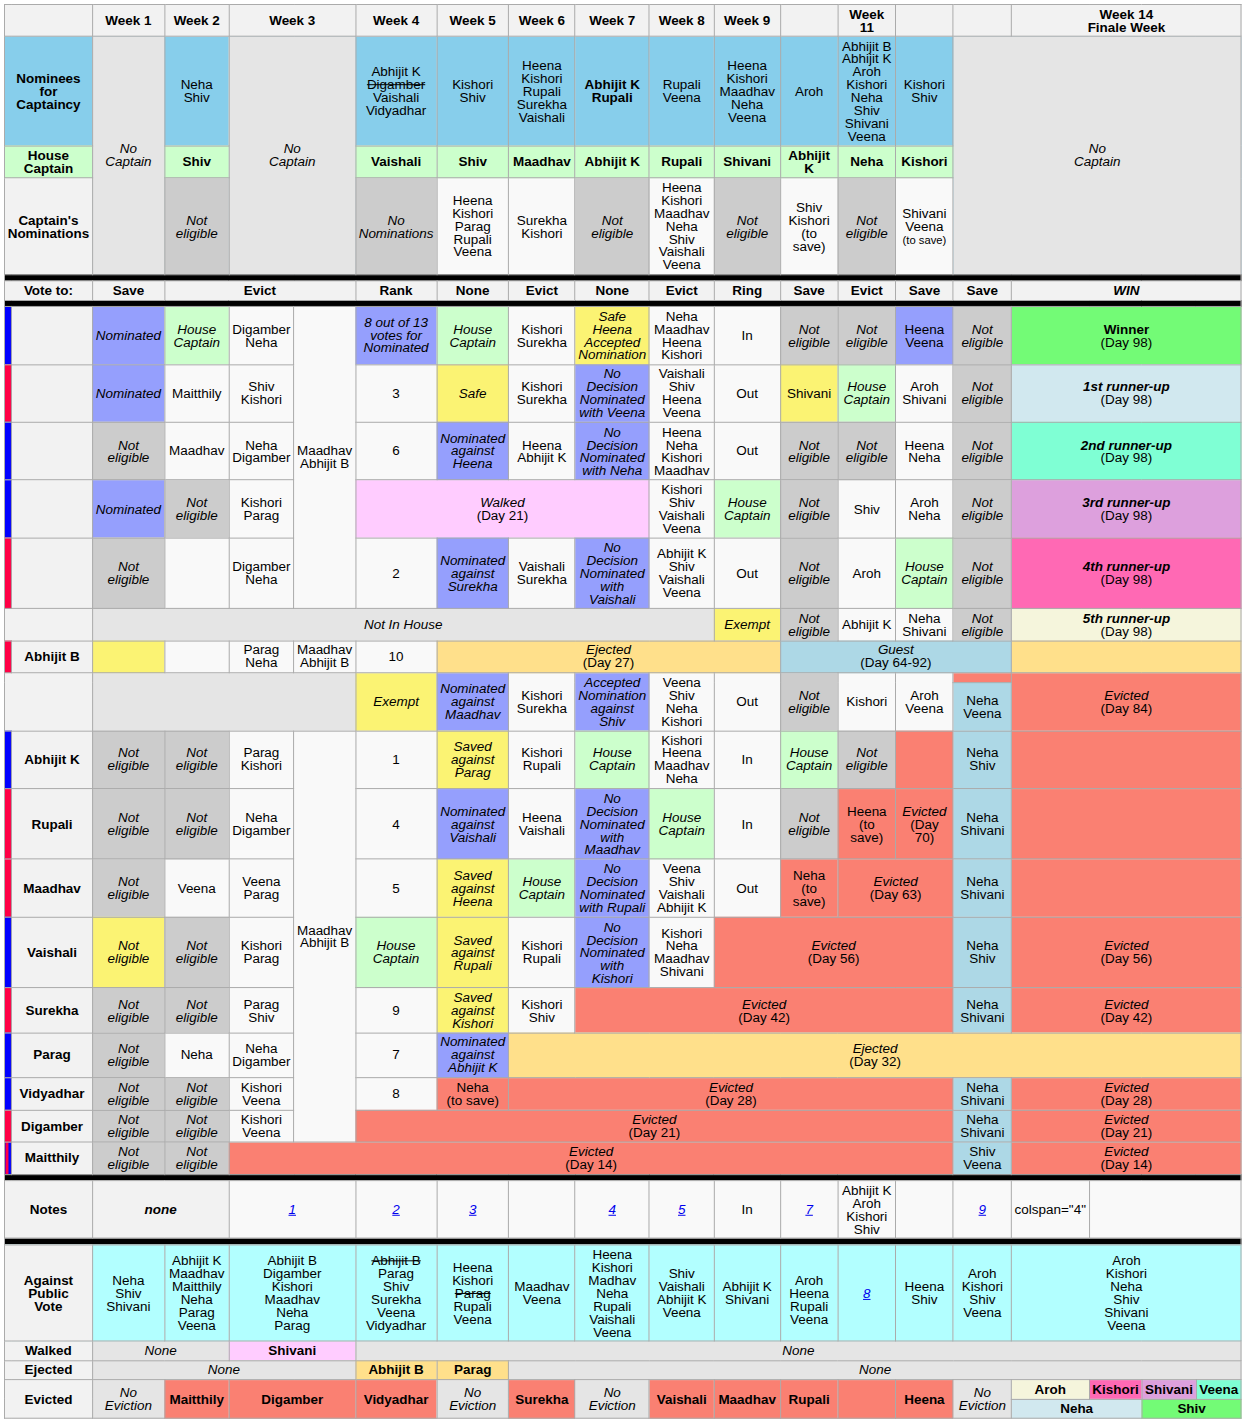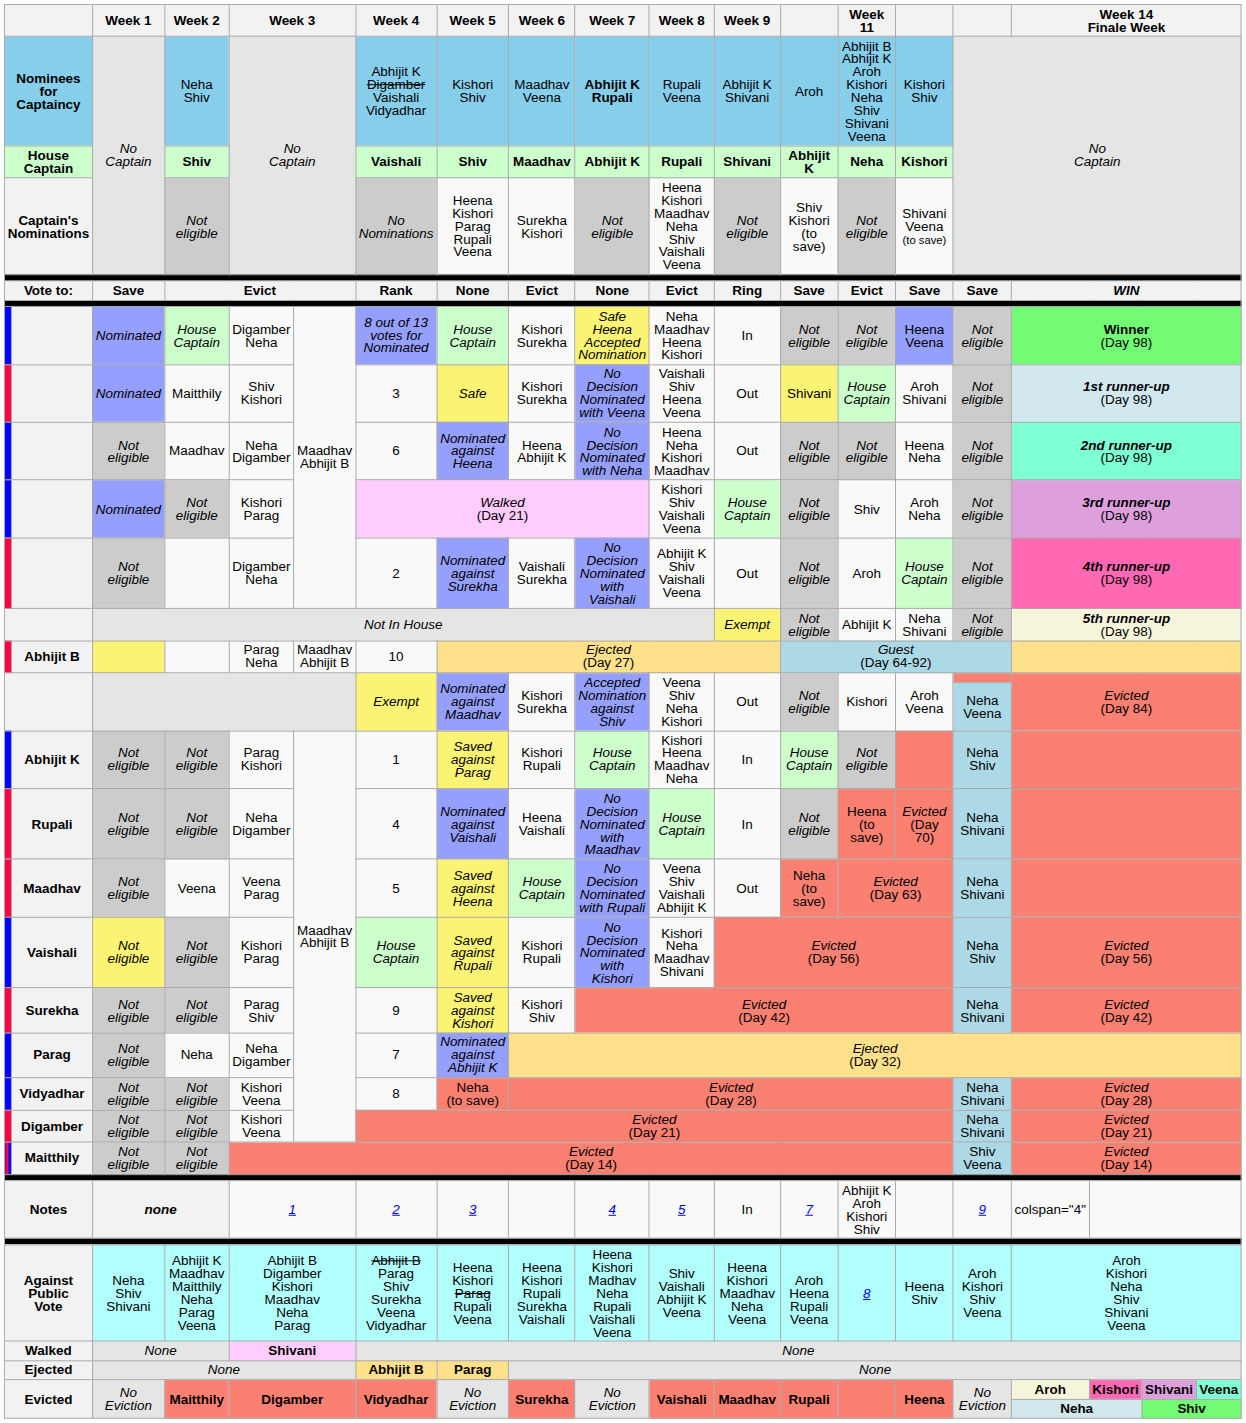(542, 91) Heena Kishori Rupali Surekha Vaishali -> (542, 91) Maadhav Veena
(747, 91) Heena Kishori Maadhav Neha Veena -> (747, 91) Abhijit K Shivani
(542, 1293) Maadhav Veena -> (542, 1293) Heena Kishori Rupali Surekha Vaishali
(747, 1293) Abhijit K Shivani -> (747, 1293) Heena Kishori Maadhav Neha Veena
